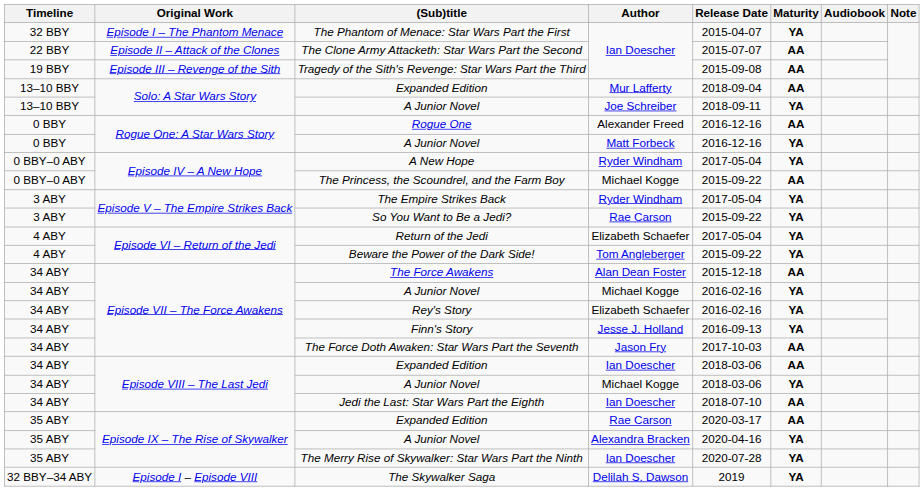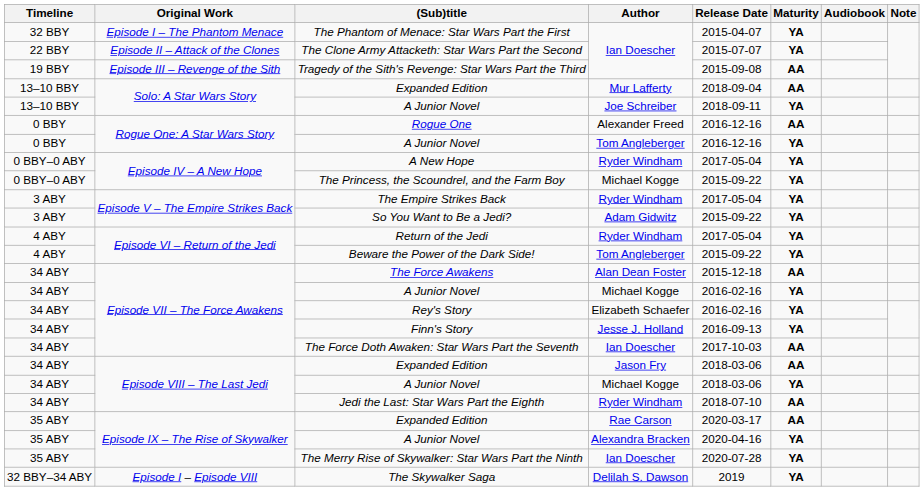(796, 50) AA -> (796, 50) YA
(640, 143) Matt Forbeck -> (640, 143) Tom Angleberger
(796, 180) AA -> (796, 180) YA
(640, 217) Rae Carson -> (640, 217) Adam Gidwitz
(640, 236) Elizabeth Schaefer -> (640, 236) Ryder Windham
(640, 347) Jason Fry -> (640, 347) Ian Doescher
(640, 365) Ian Doescher -> (640, 365) Jason Fry
(640, 402) Ian Doescher -> (640, 402) Ryder Windham
